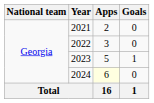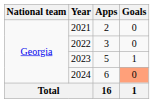(106, 75) lightyellow background -> (106, 75) no background
(134, 75) no background -> (134, 75) lightsalmon background
